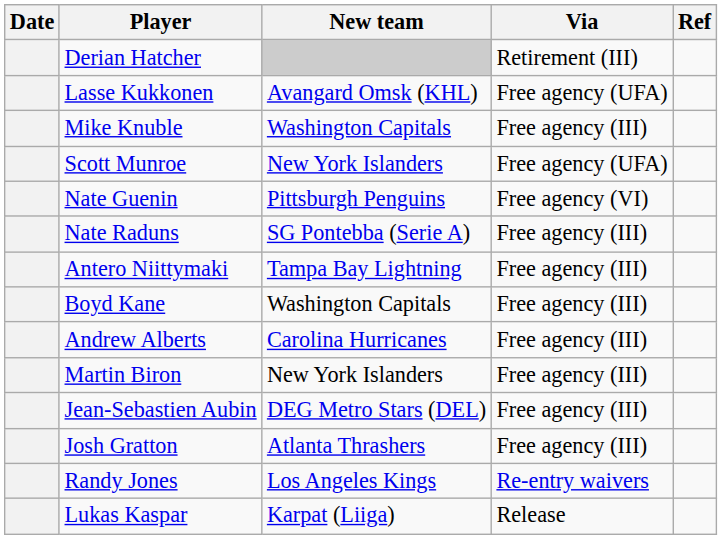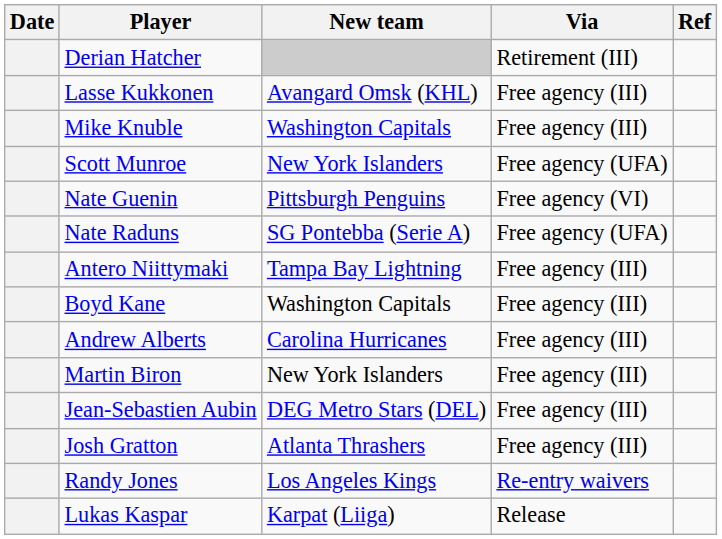(582, 92) Free agency (UFA) -> (572, 92) Free agency (III)
(572, 233) Free agency (III) -> (582, 233) Free agency (UFA)
